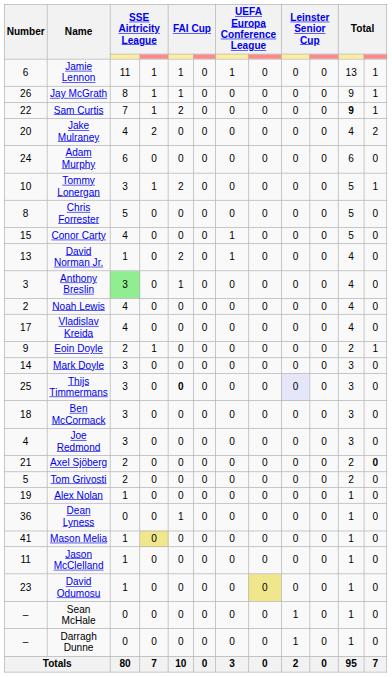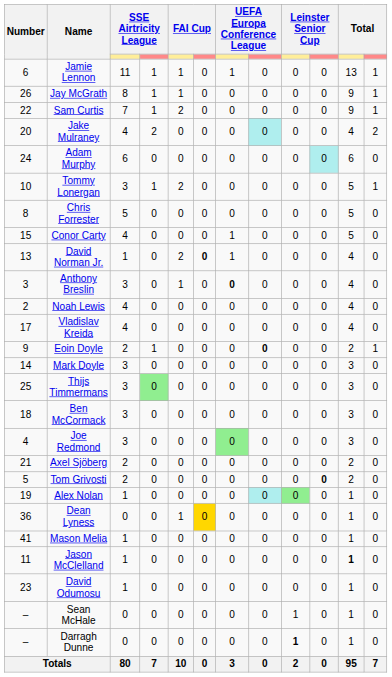(351, 110) bold -> (351, 110) normal
(265, 132) no background -> (265, 132) paleturquoise background
(324, 159) no background -> (324, 159) paleturquoise background
(205, 257) normal -> (205, 257) bold
(125, 284) lightgreen background -> (125, 284) no background
(232, 284) normal -> (232, 284) bold
(265, 349) normal -> (265, 349) bold
(154, 387) no background -> (154, 387) lightgreen background
(181, 387) bold -> (181, 387) normal
(296, 387) lavender background -> (296, 387) no background
(232, 441) no background -> (232, 441) lightgreen background
(375, 463) bold -> (375, 463) normal
(324, 479) normal -> (324, 479) bold
(265, 495) no background -> (265, 495) paleturquoise background
(296, 495) no background -> (296, 495) lightgreen background
(205, 517) no background -> (205, 517) gold background
(154, 538) khaki background -> (154, 538) no background
(351, 560) normal -> (351, 560) bold
(265, 587) khaki background -> (265, 587) no background
(296, 642) normal -> (296, 642) bold
